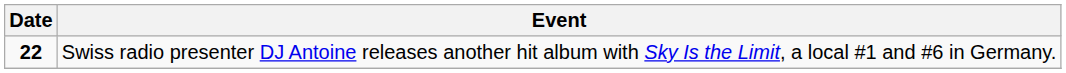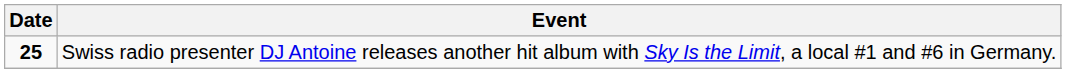(31, 52) 22 -> (31, 52) 25
